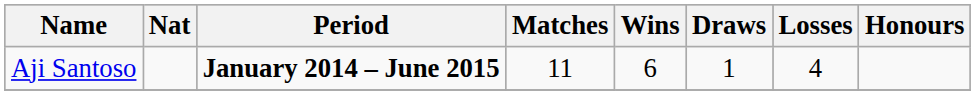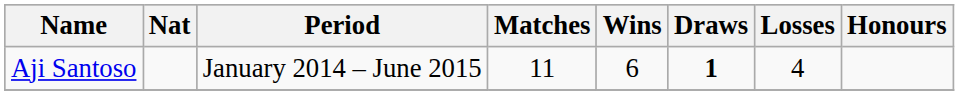(351, 68) bold -> (342, 68) normal
(729, 68) normal -> (711, 68) bold
